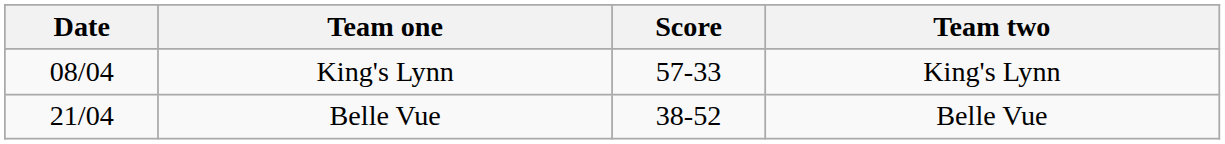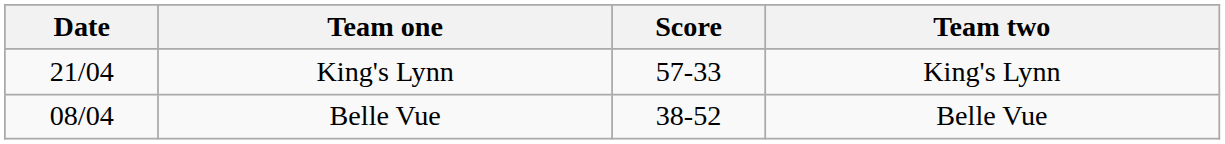(82, 71) 08/04 -> (82, 71) 21/04
(82, 116) 21/04 -> (82, 116) 08/04
